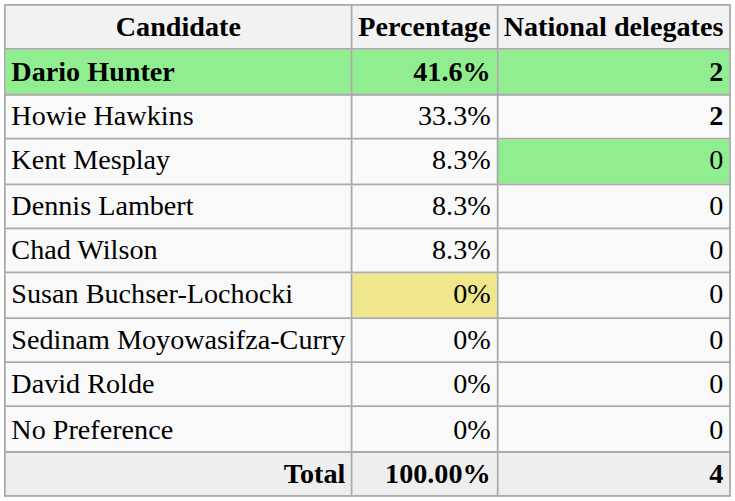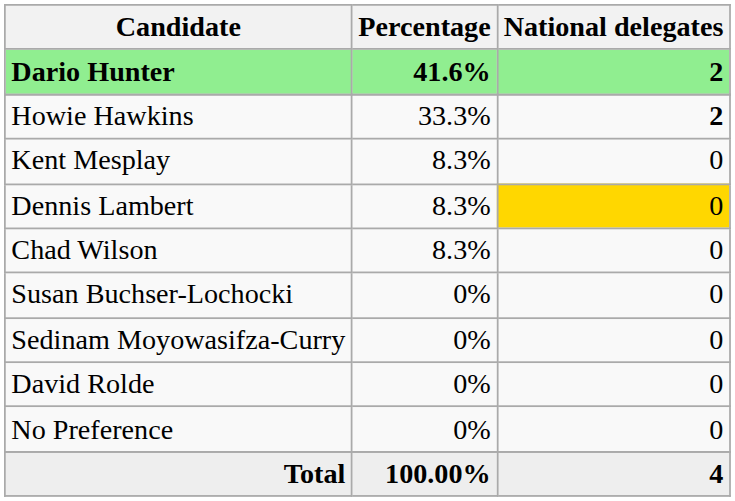(716, 160) lightgreen background -> (716, 160) no background
(716, 205) no background -> (716, 205) gold background
(472, 294) khaki background -> (472, 294) no background
